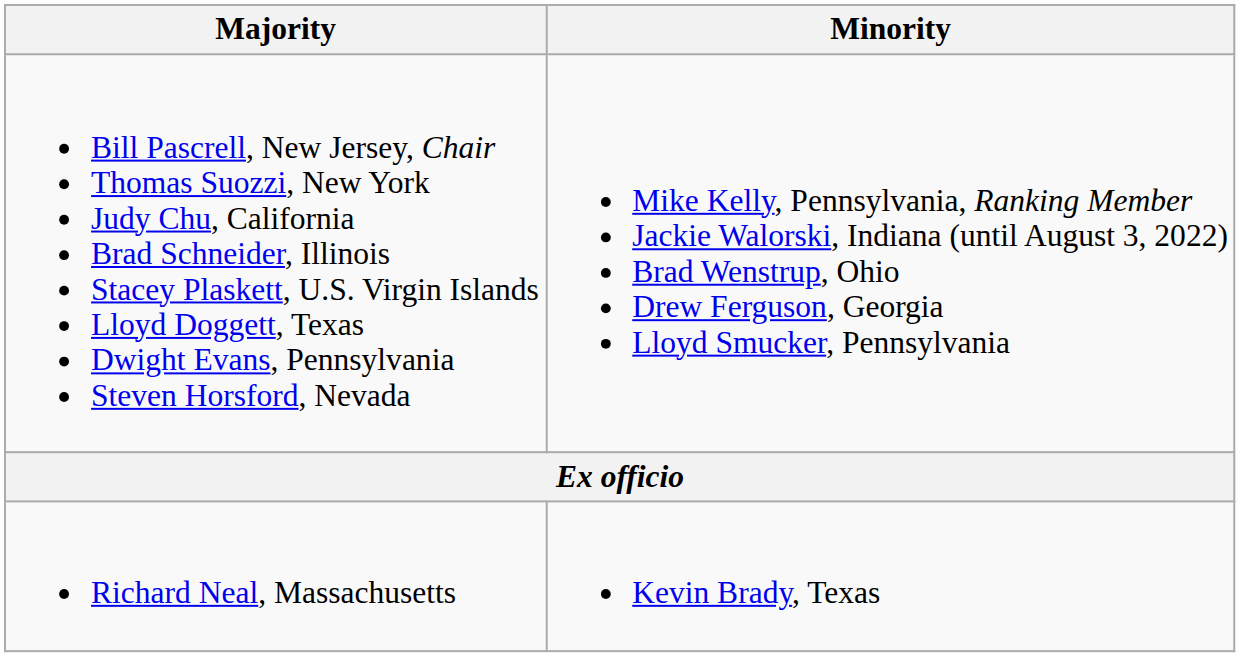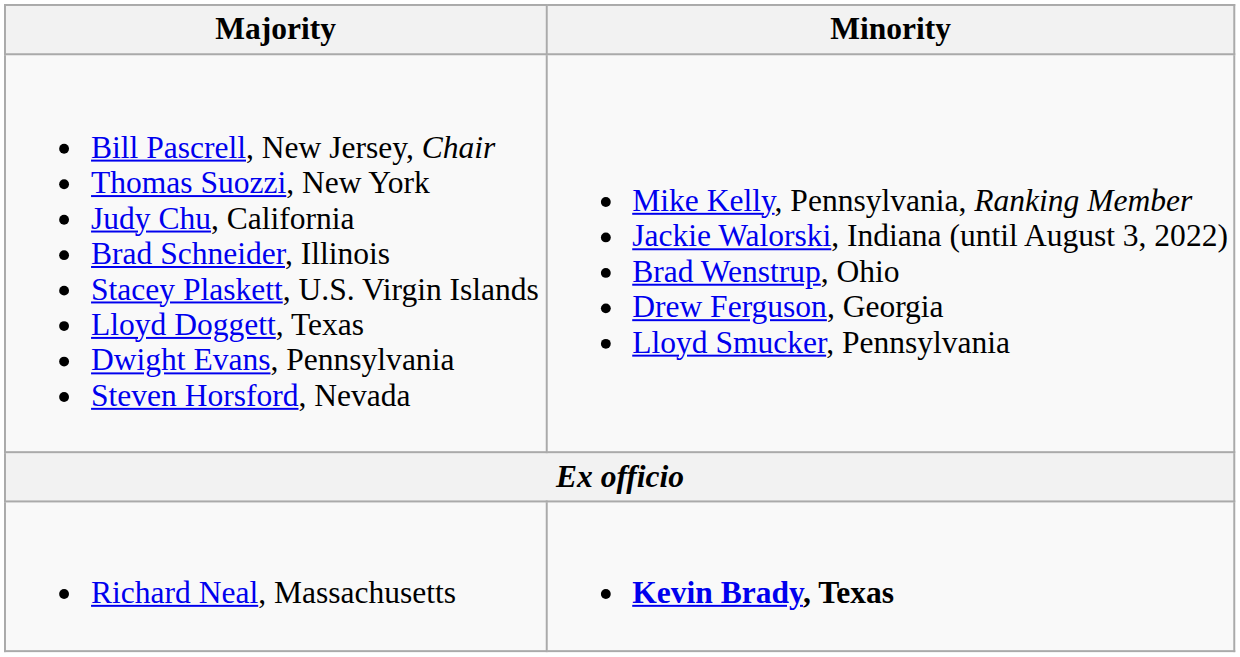(891, 594) normal -> (891, 594) bold
